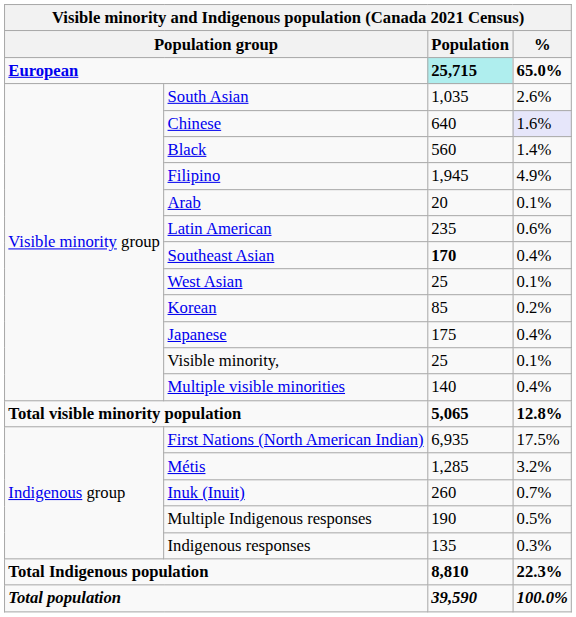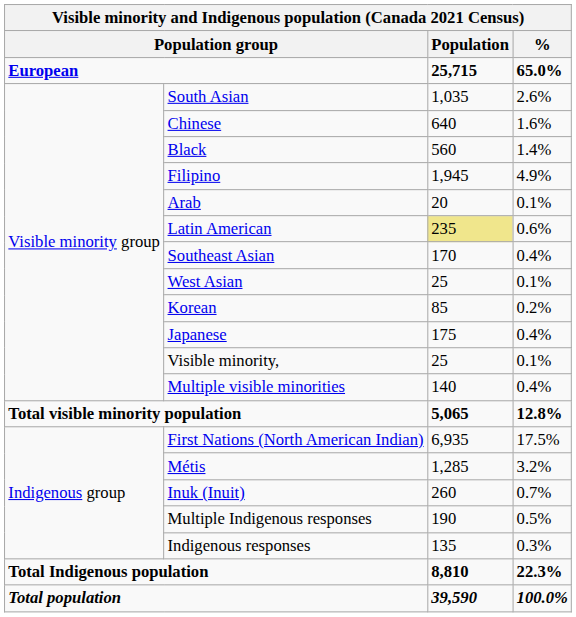(454, 70) paleturquoise background -> (454, 70) no background
(534, 123) lavender background -> (534, 123) no background
(444, 228) no background -> (444, 228) khaki background
(444, 255) bold -> (444, 255) normal
